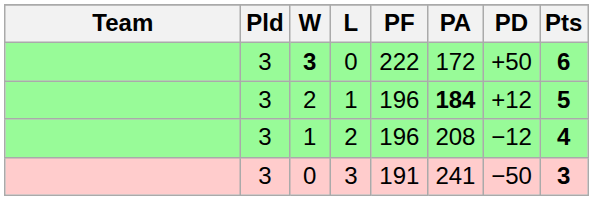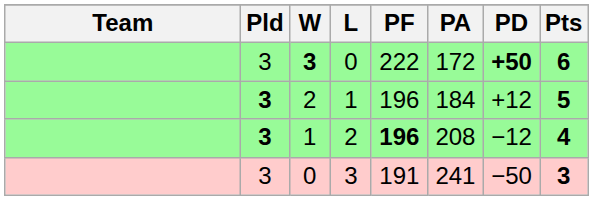(511, 61) normal -> (511, 61) bold
(265, 99) normal -> (265, 99) bold
(455, 99) bold -> (455, 99) normal
(265, 137) normal -> (265, 137) bold
(399, 137) normal -> (399, 137) bold
